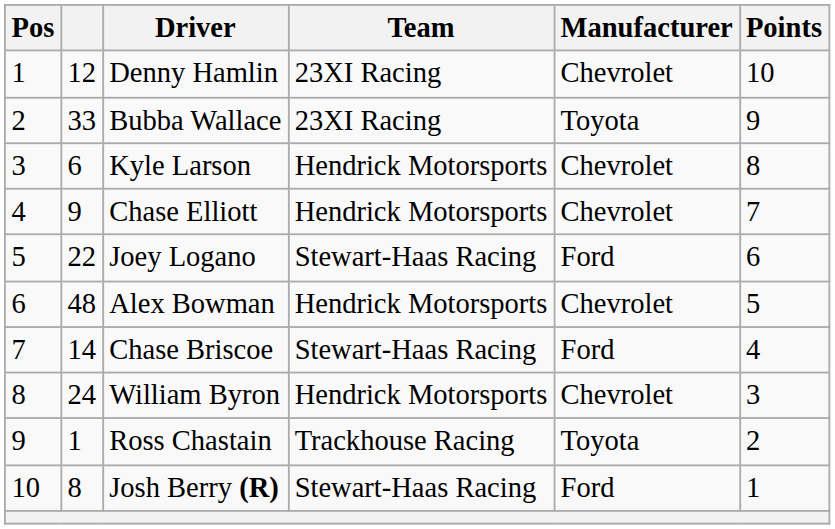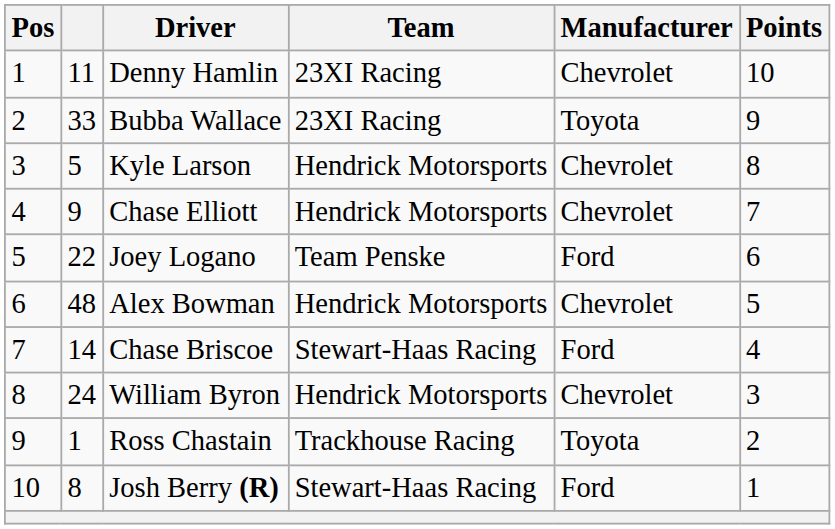(82, 73) 12 -> (81, 73) 11
(75, 165) 6 -> (75, 165) 5
(415, 256) Stewart-Haas Racing -> (370, 256) Team Penske
